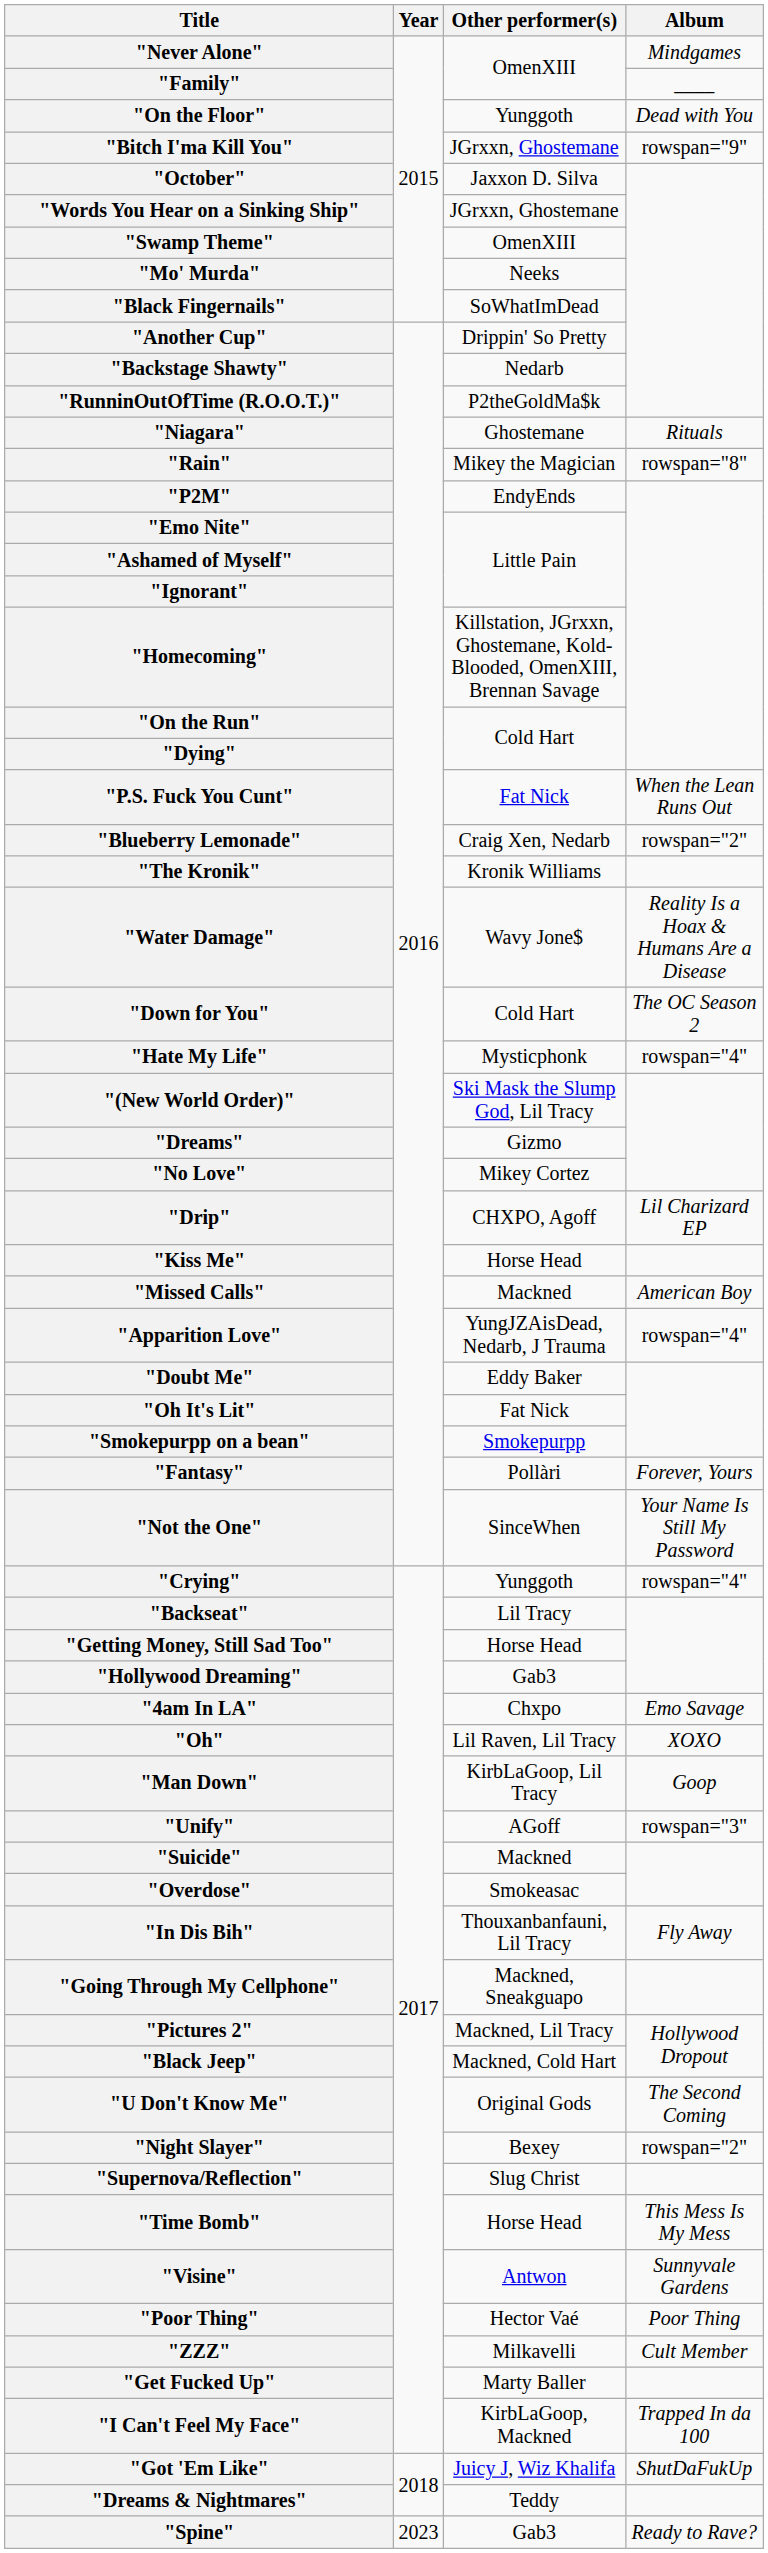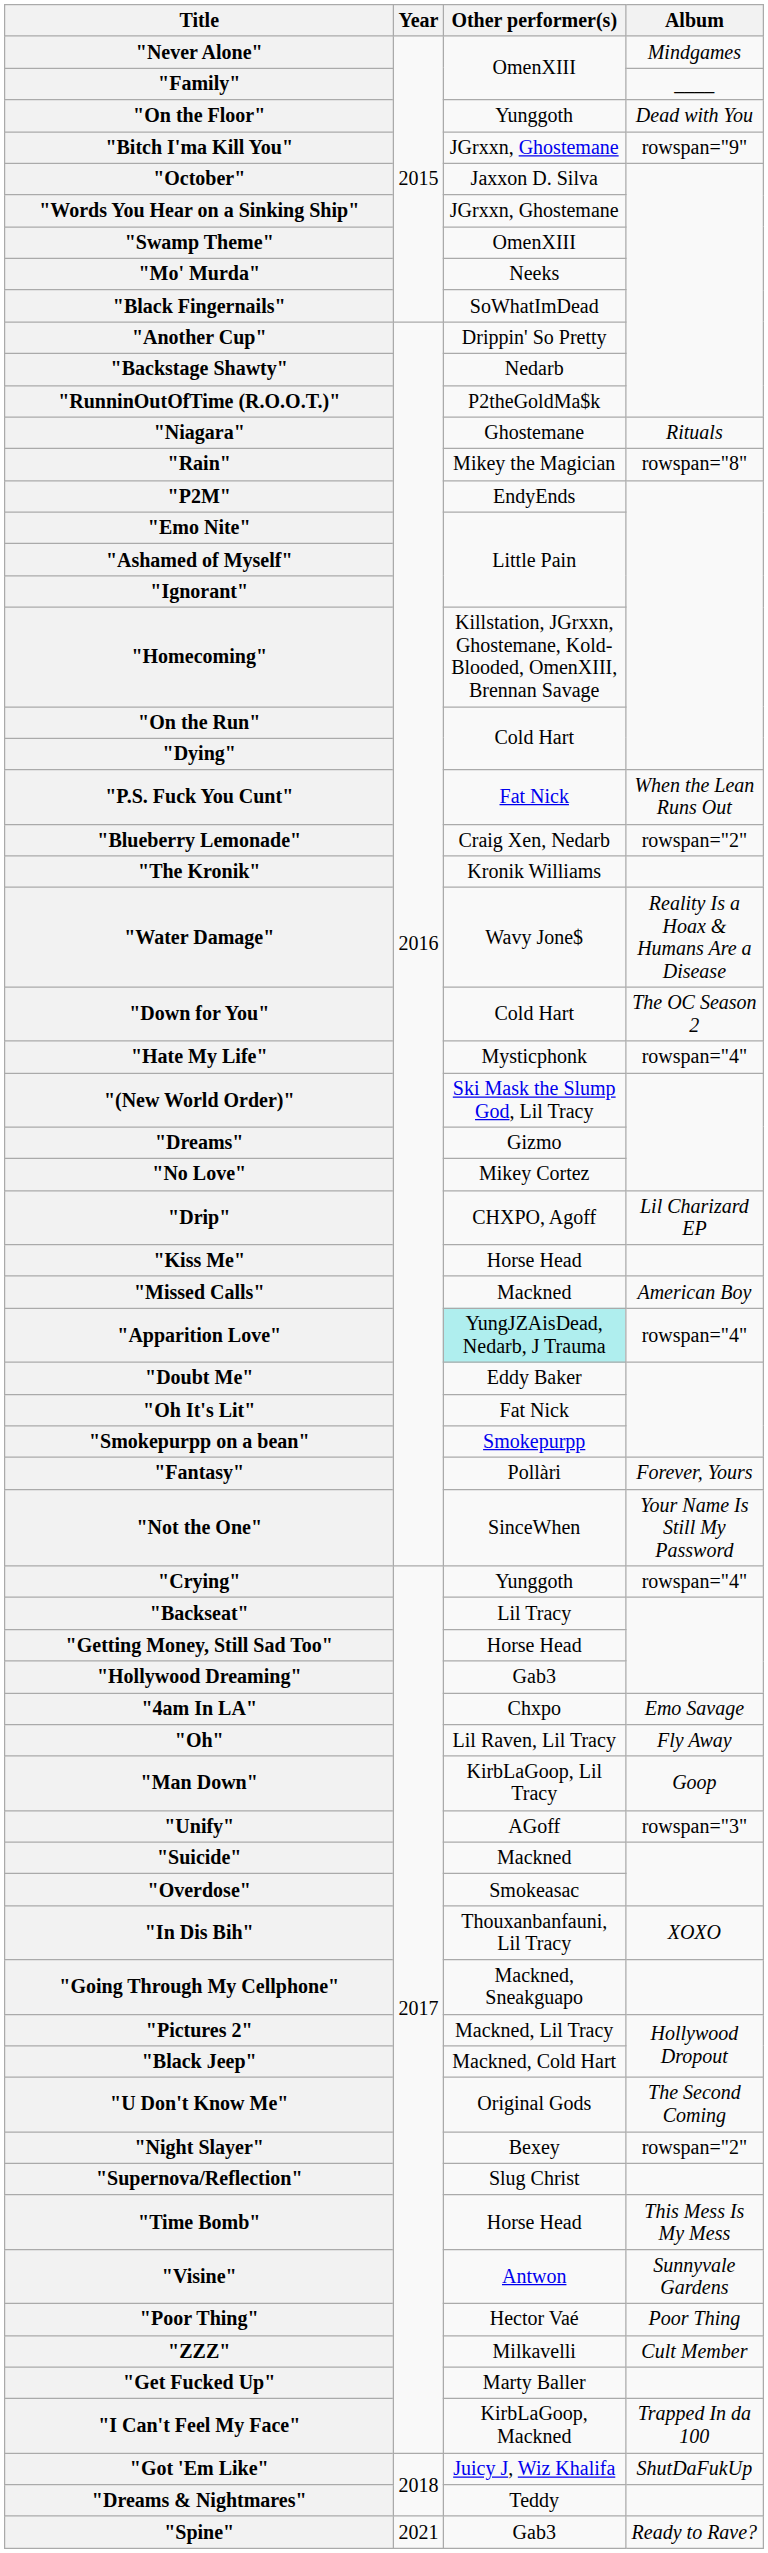(534, 1335) no background -> (534, 1335) paleturquoise background
(694, 1740) XOXO -> (694, 1740) Fly Away
(694, 1932) Fly Away -> (694, 1932) XOXO
(418, 2532) 2023 -> (418, 2532) 2021
